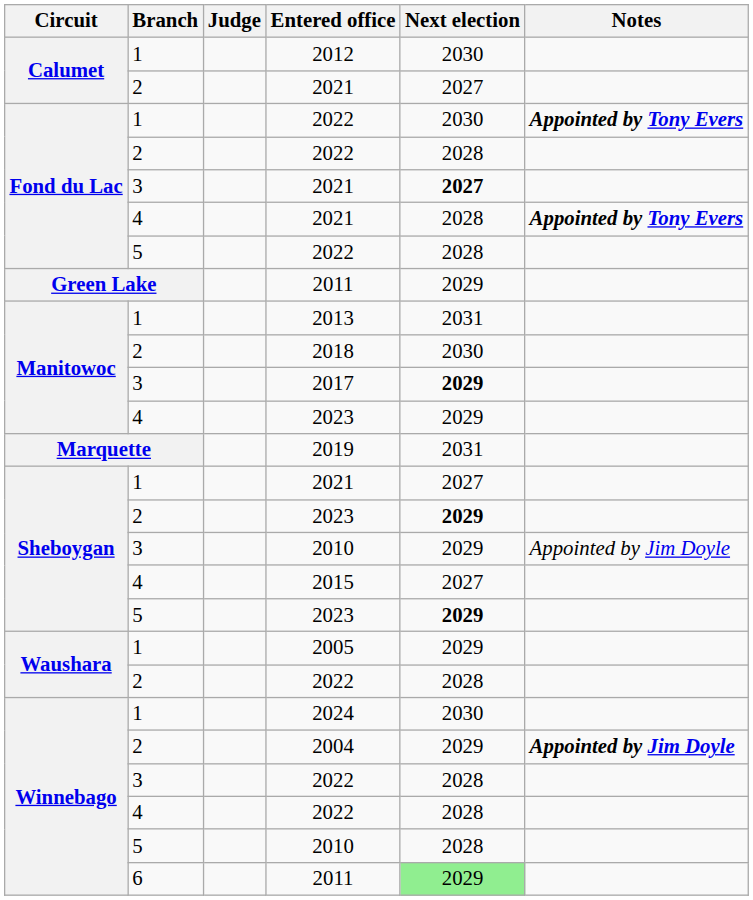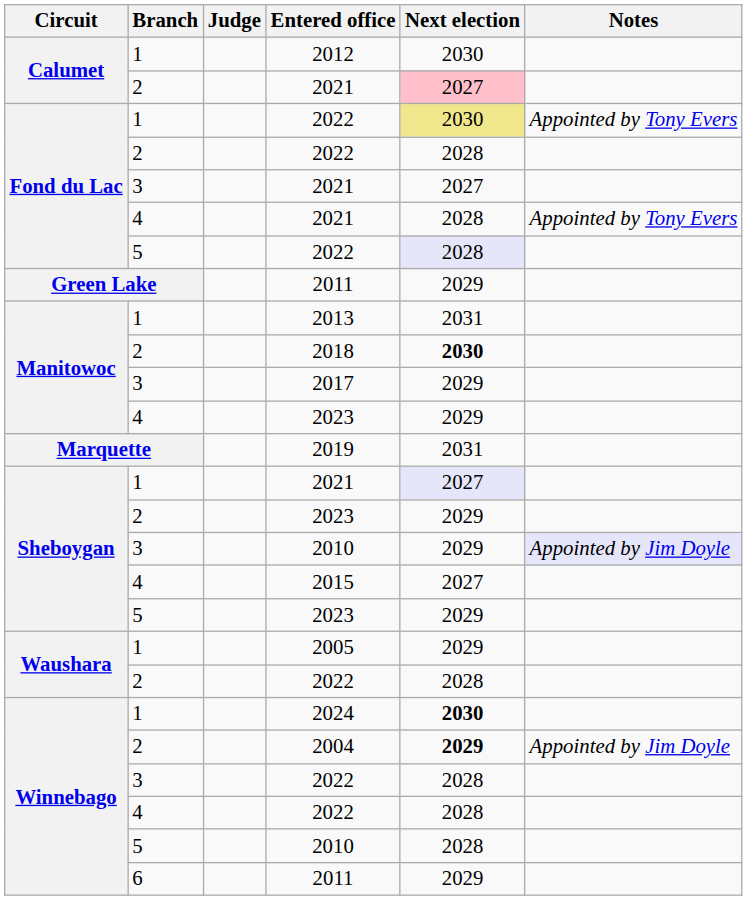(463, 86) no background -> (463, 86) pink background
(463, 119) no background -> (463, 119) khaki background
(636, 119) bold -> (634, 119) normal
(463, 185) bold -> (463, 185) normal
(636, 218) bold -> (634, 218) normal
(463, 251) no background -> (463, 251) lavender background
(463, 350) normal -> (463, 350) bold
(463, 383) bold -> (463, 383) normal
(463, 482) no background -> (463, 482) lavender background
(463, 515) bold -> (463, 515) normal
(630, 548) no background -> (630, 548) lavender background
(463, 614) bold -> (463, 614) normal
(463, 713) normal -> (463, 713) bold
(463, 746) normal -> (463, 746) bold
(632, 746) bold -> (630, 746) normal
(463, 878) lightgreen background -> (463, 878) no background
